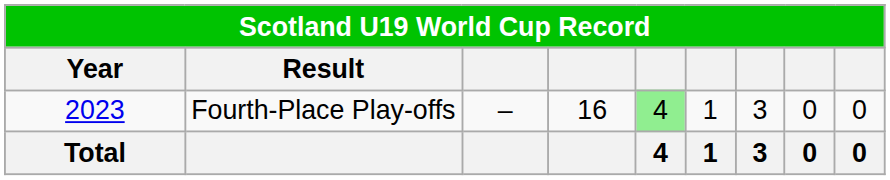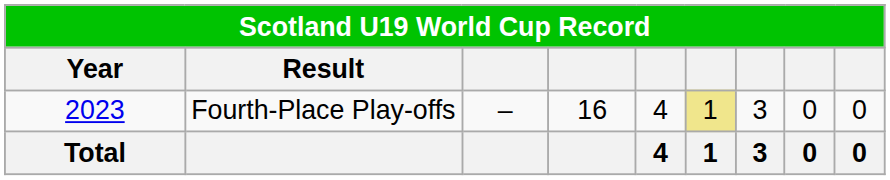(661, 111) lightgreen background -> (661, 111) no background
(710, 111) no background -> (710, 111) khaki background
